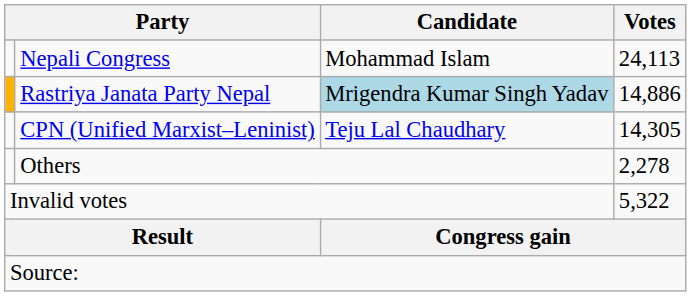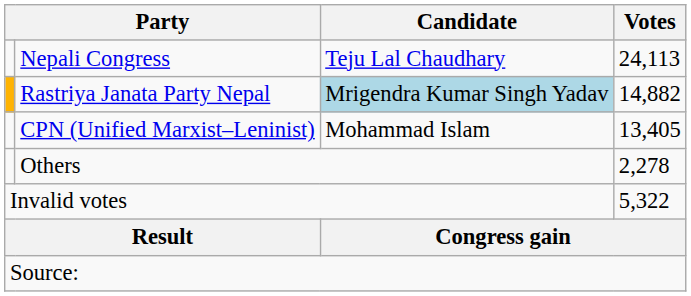(408, 58) Mohammad Islam -> (415, 58) Teju Lal Chaudhary
(650, 93) 14,886 -> (650, 93) 14,882
(415, 129) Teju Lal Chaudhary -> (408, 129) Mohammad Islam
(650, 129) 14,305 -> (650, 129) 13,405
